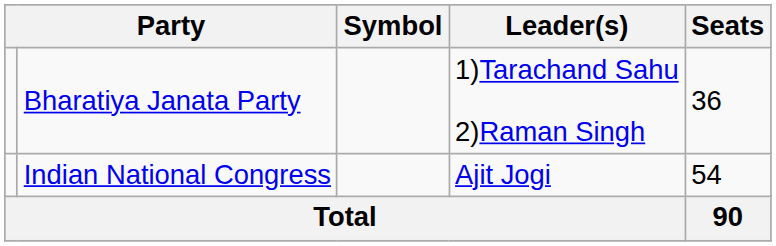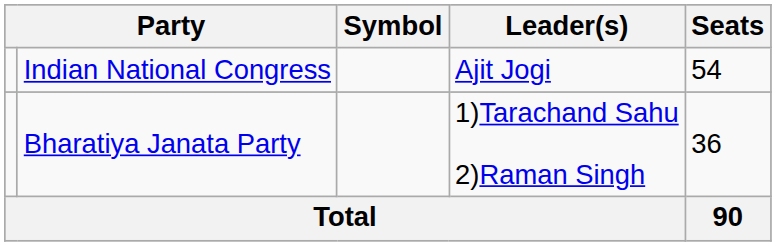rows swapped: (177, 174) <-> (162, 100)
